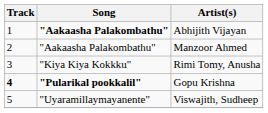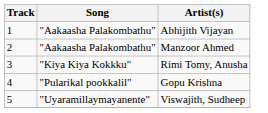(104, 30) bold -> (98, 30) normal
(10, 82) bold -> (10, 82) normal
(90, 82) bold -> (85, 82) normal
